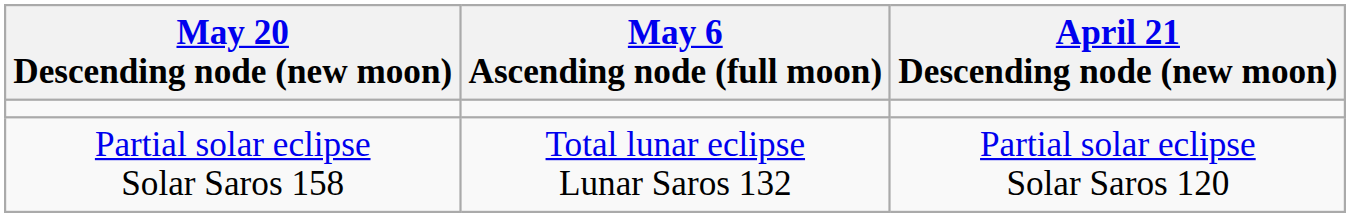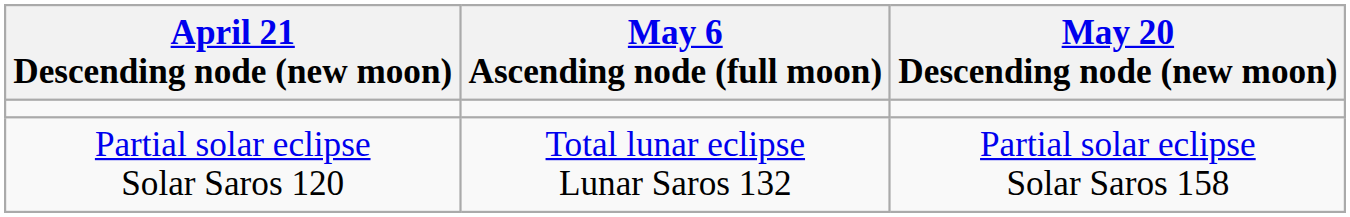columns swapped: (1118, 52) <-> (233, 52)
